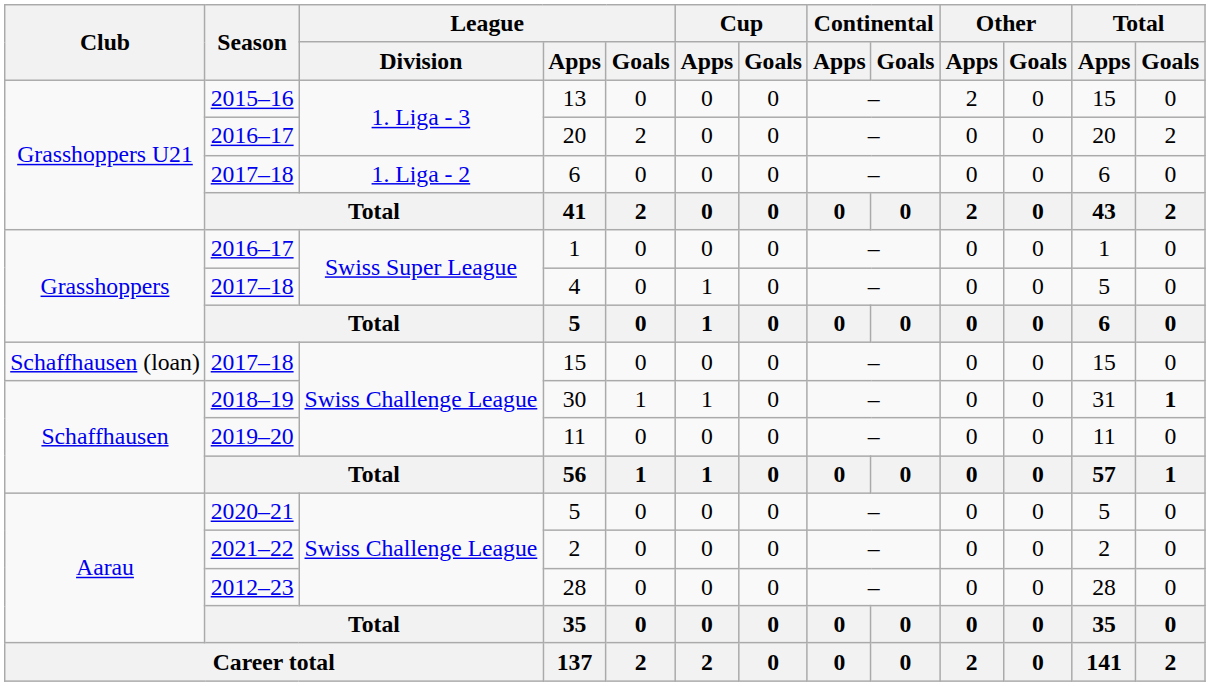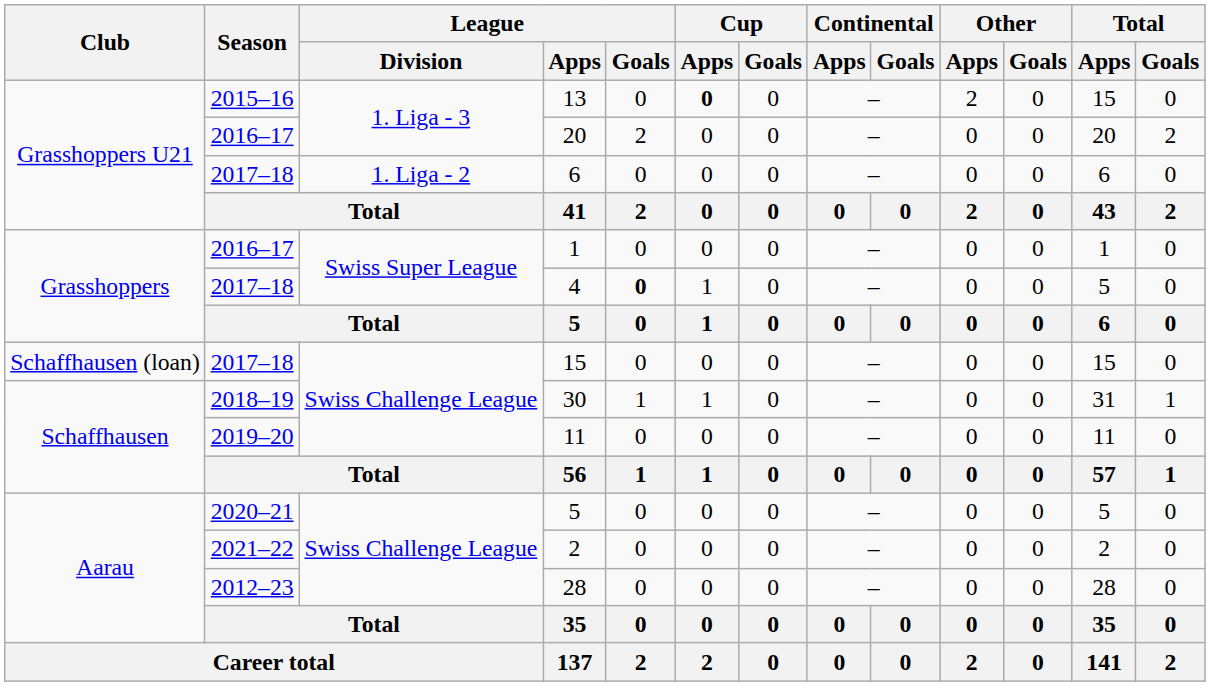(707, 98) normal -> (707, 98) bold
(641, 286) normal -> (641, 286) bold
(1170, 398) bold -> (1170, 398) normal
